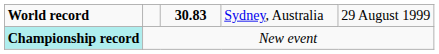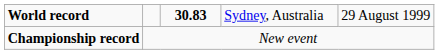(73, 37) paleturquoise background -> (73, 37) no background
